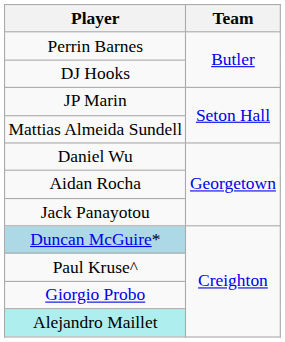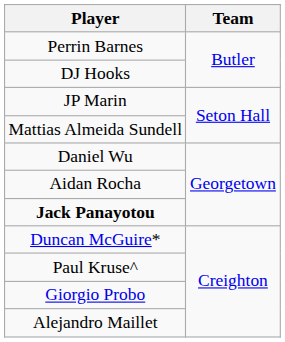(95, 211) normal -> (95, 211) bold
(95, 239) lightblue background -> (95, 239) no background
(95, 322) paleturquoise background -> (95, 322) no background
